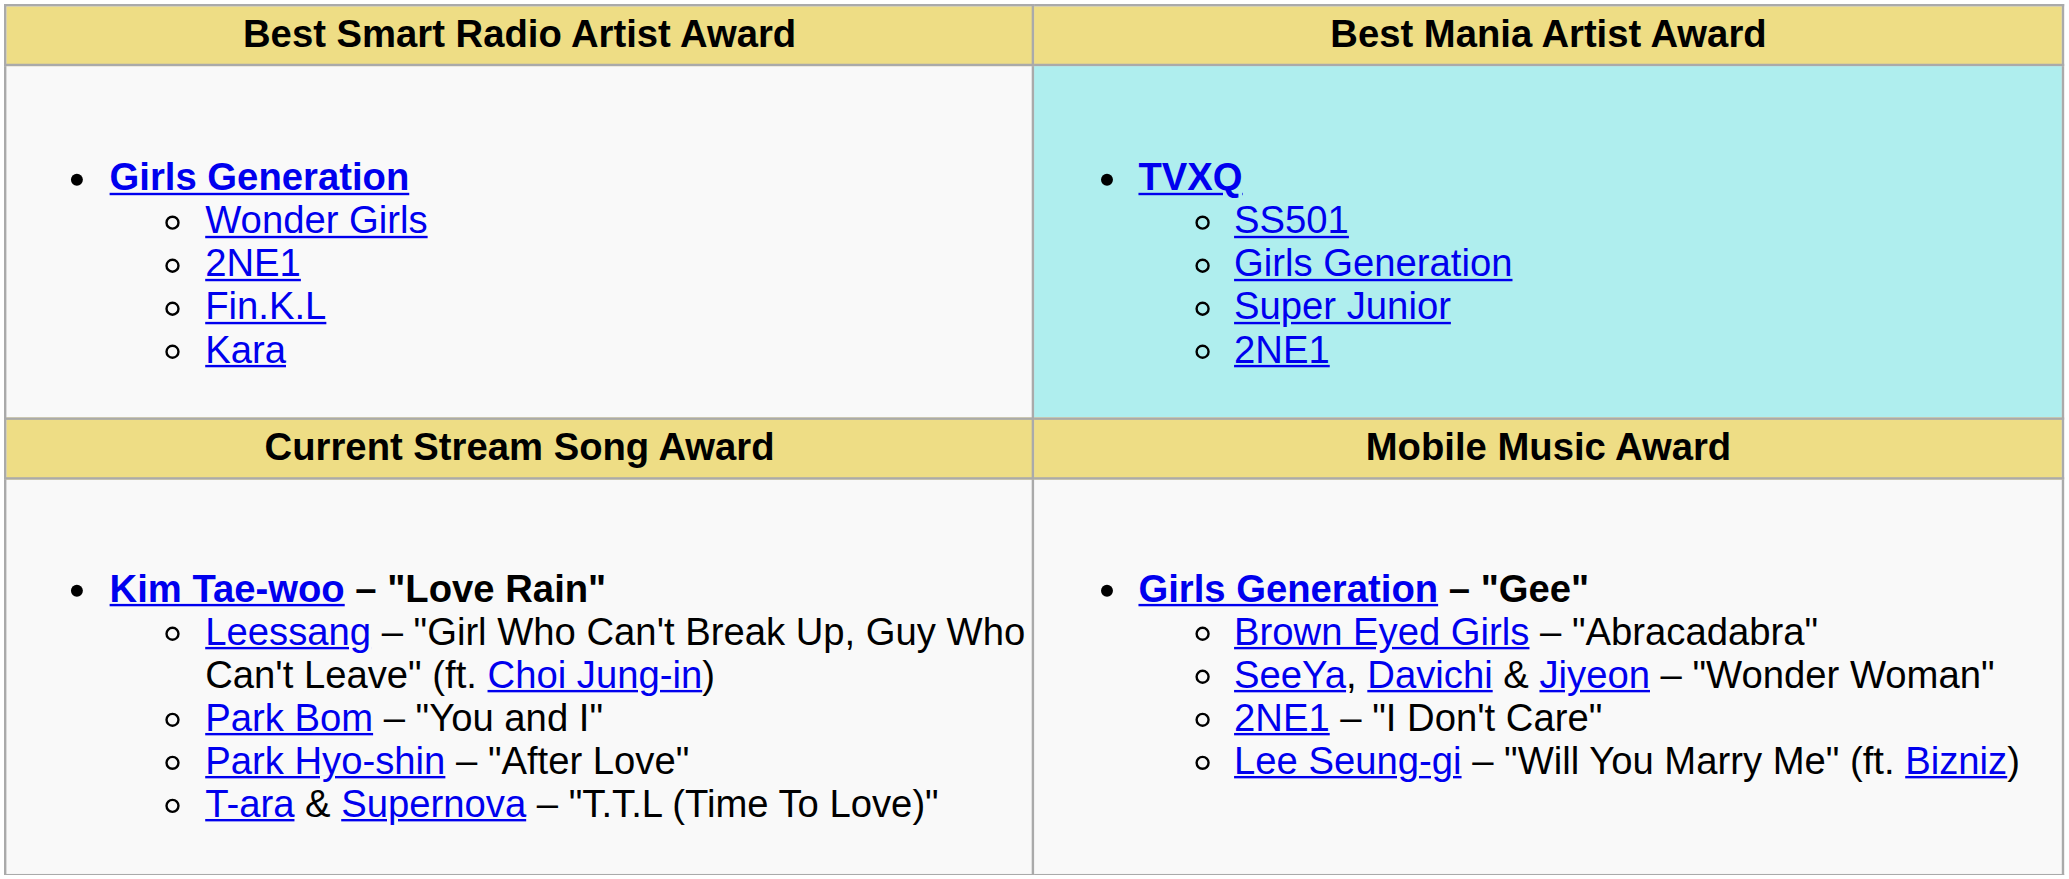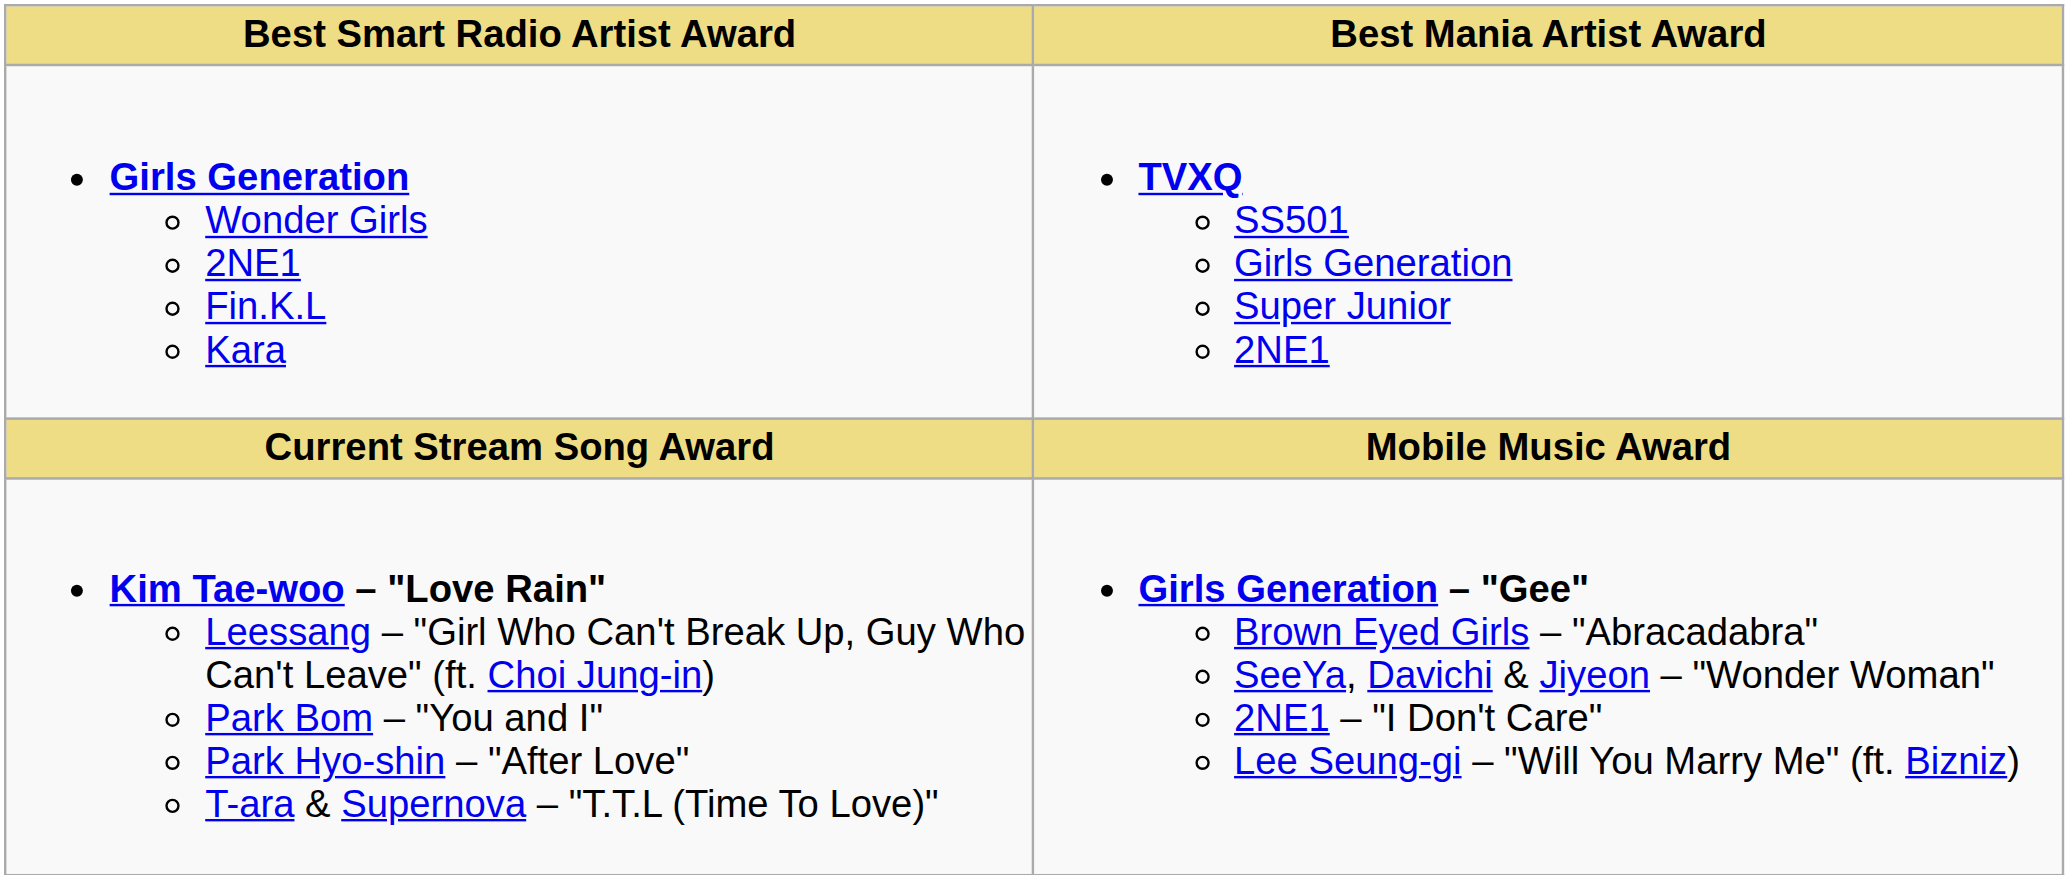(1548, 263) paleturquoise background -> (1548, 263) no background
